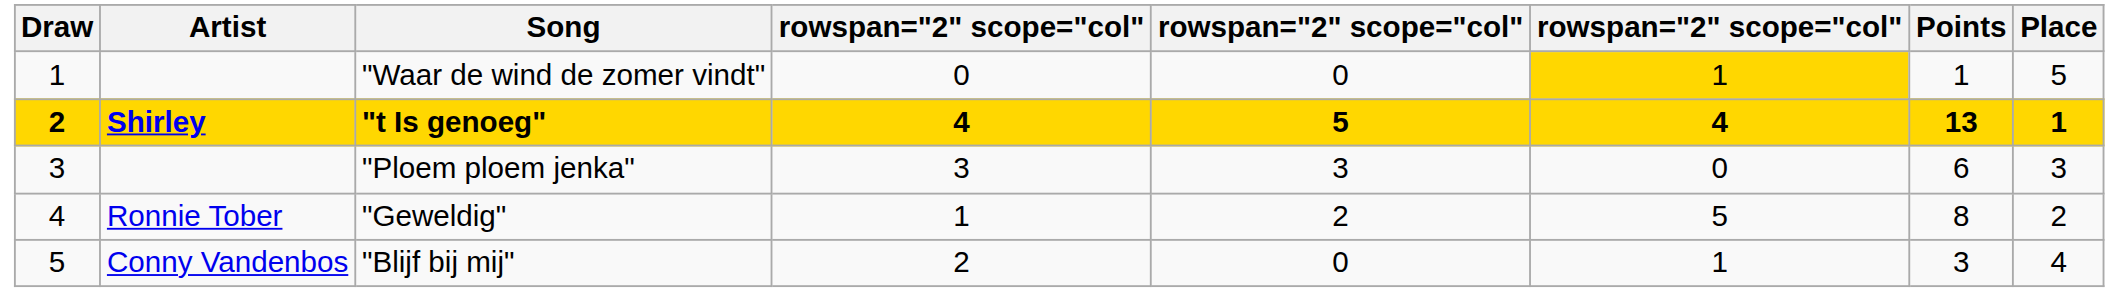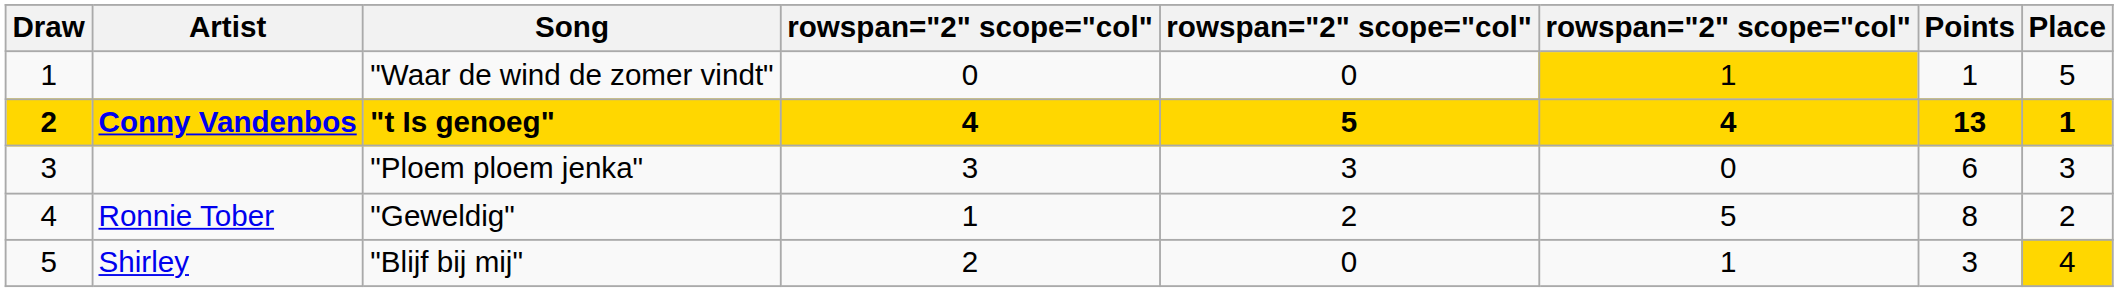(156, 121) Shirley -> (228, 121) Conny Vandenbos
(228, 262) Conny Vandenbos -> (144, 262) Shirley
(2059, 262) no background -> (2067, 262) gold background
